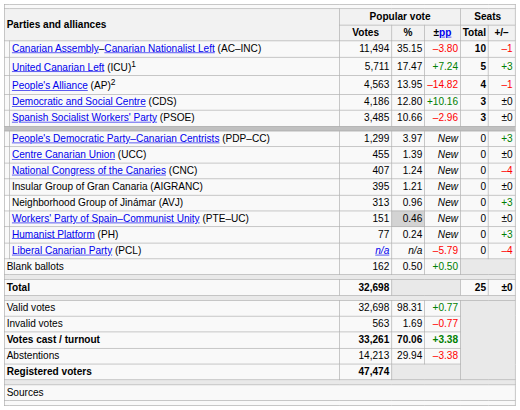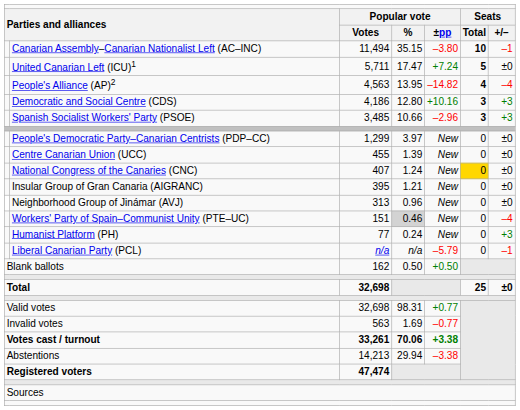(507, 66) +3 -> (507, 66) ±0
(507, 85) –1 -> (507, 85) –4
(507, 102) ±0 -> (507, 102) +3
(507, 118) ±0 -> (507, 118) +3
(507, 139) +3 -> (507, 139) ±0
(483, 171) no background -> (483, 171) gold background
(507, 171) –4 -> (507, 171) ±0
(507, 203) +3 -> (507, 203) ±0
(507, 219) ±0 -> (507, 219) –4
(507, 251) –4 -> (507, 251) –1
